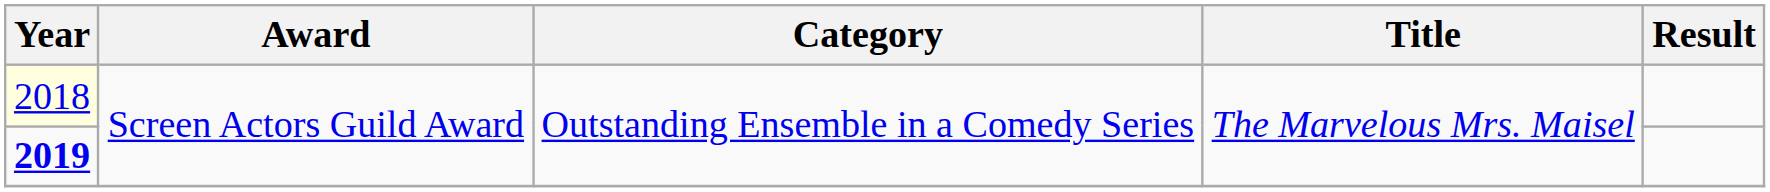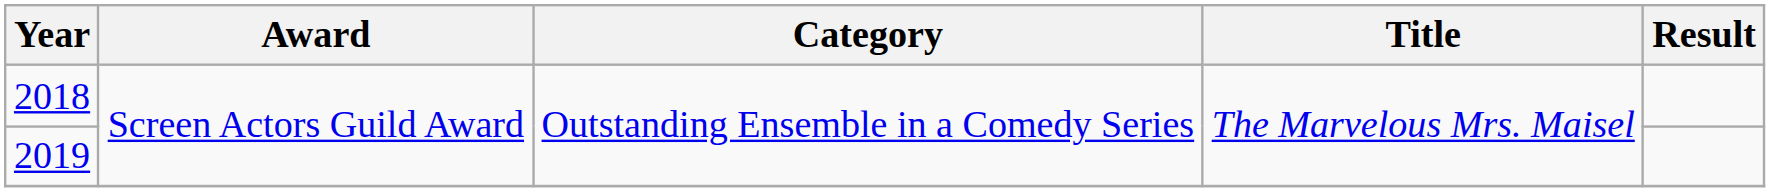(52, 95) lightyellow background -> (52, 95) no background
(52, 155) bold -> (52, 155) normal
